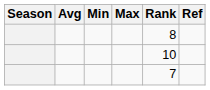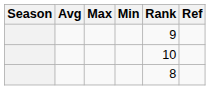columns swapped: (98, 14) <-> (127, 14)
(173, 34) 8 -> (173, 34) 9
(173, 74) 7 -> (173, 74) 8
